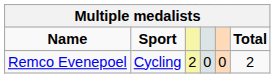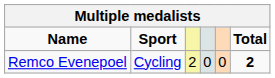(250, 61) normal -> (250, 61) bold
